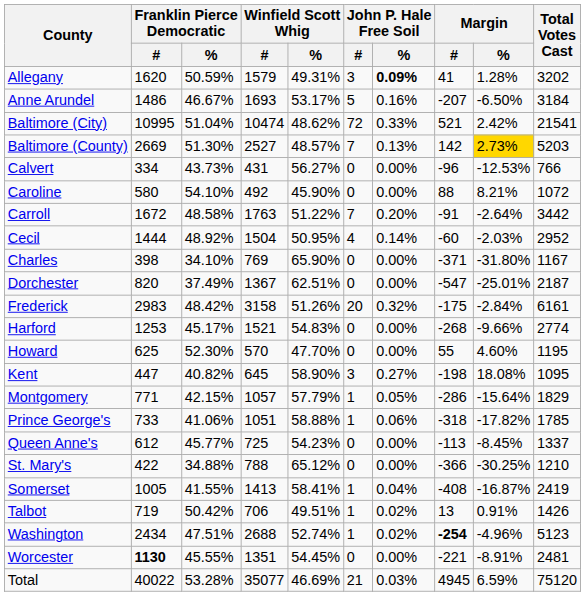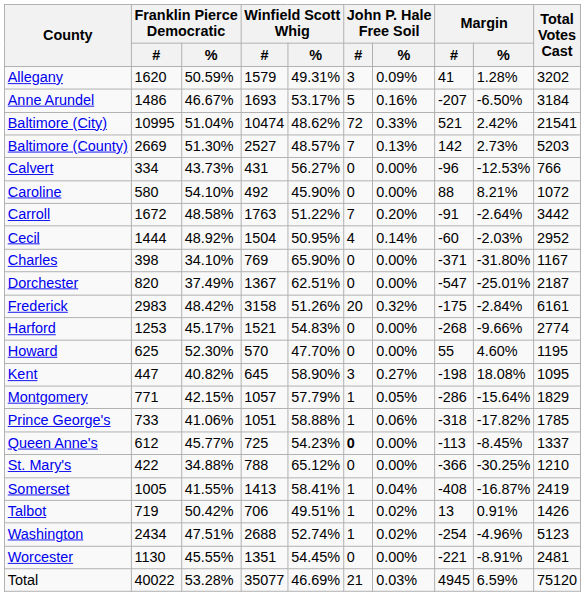(397, 77) bold -> (397, 77) normal
(497, 146) gold background -> (497, 146) no background
(351, 443) normal -> (351, 443) bold
(452, 534) bold -> (452, 534) normal
(150, 557) bold -> (150, 557) normal
